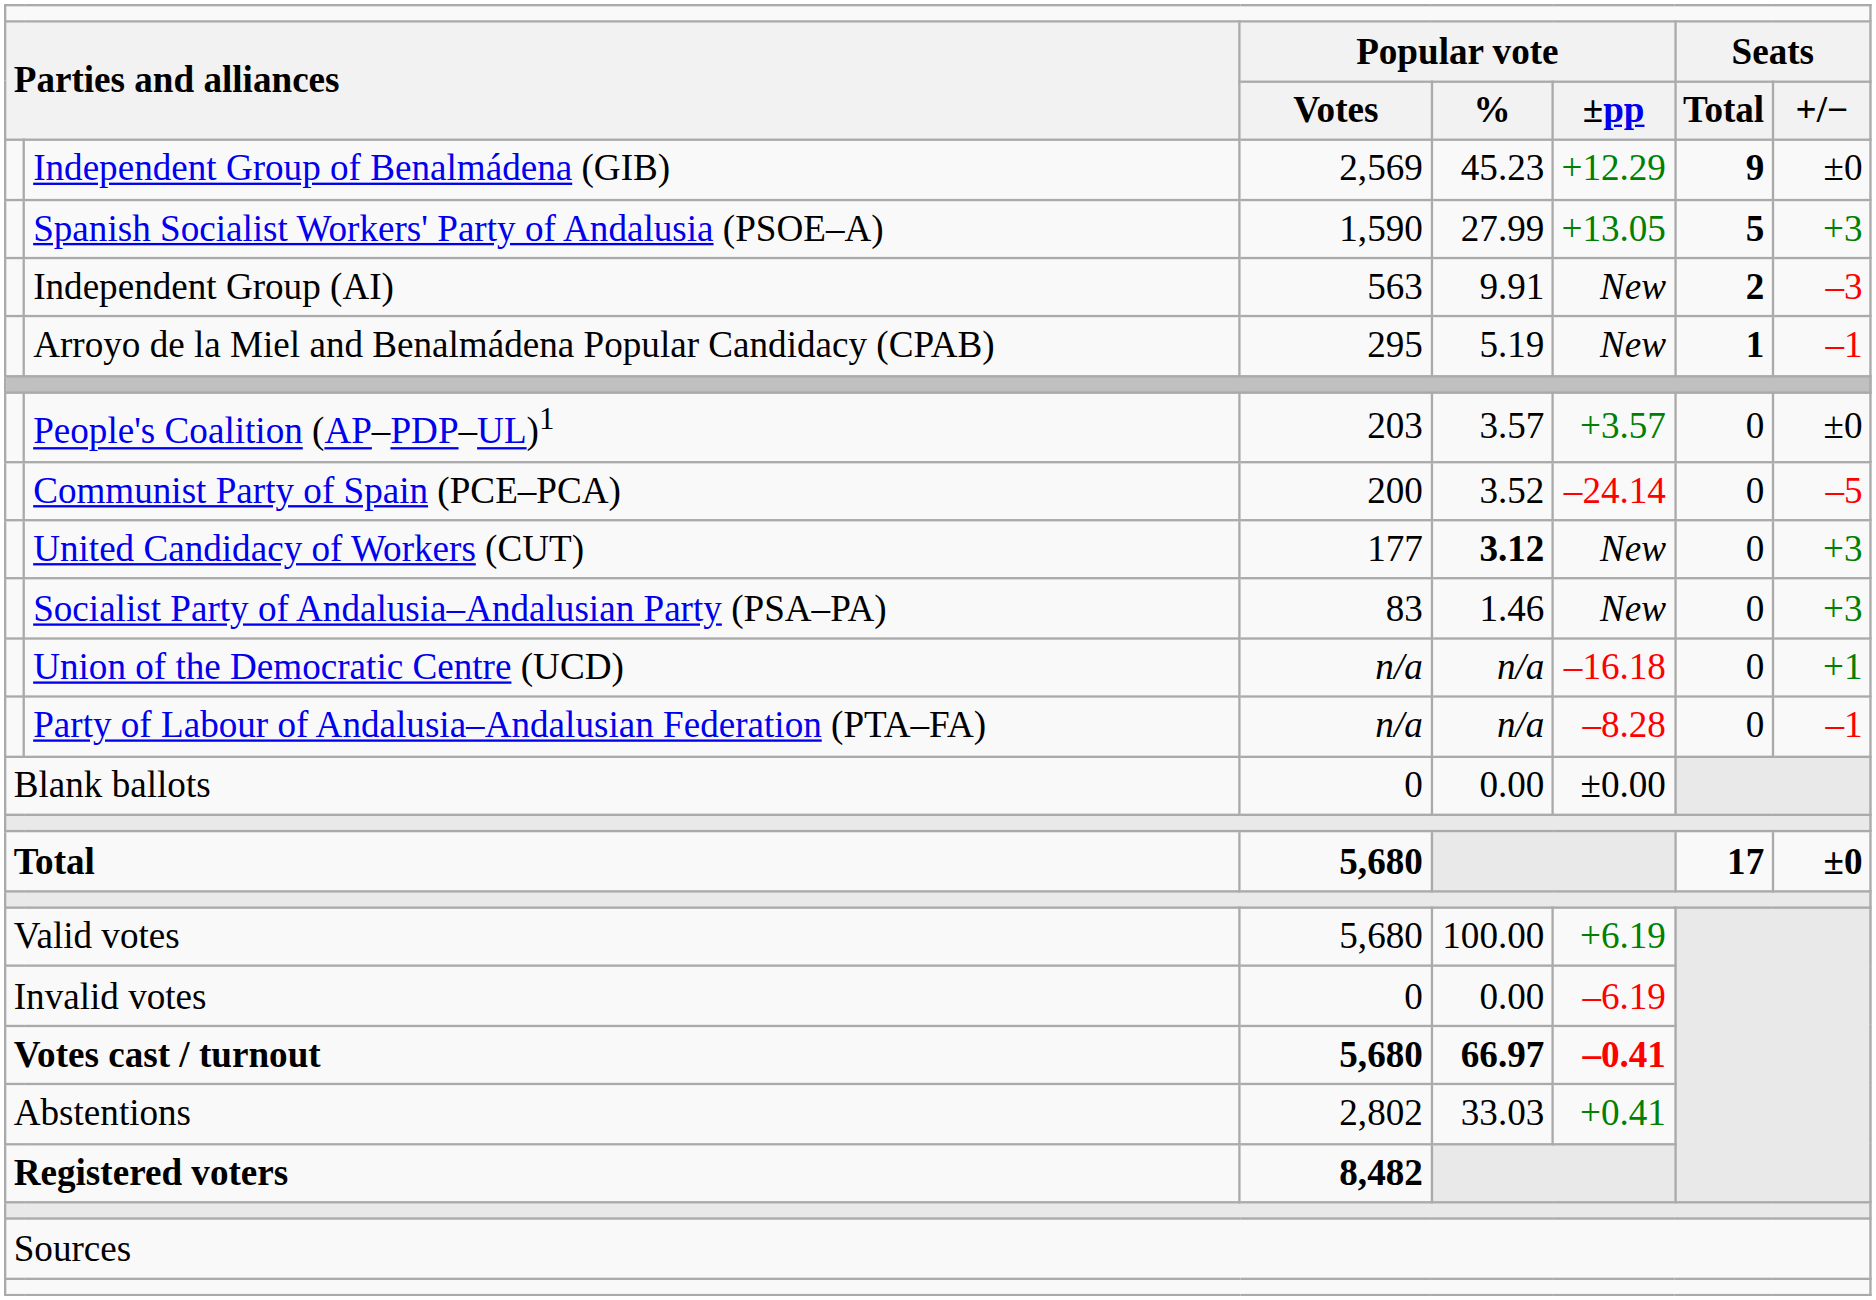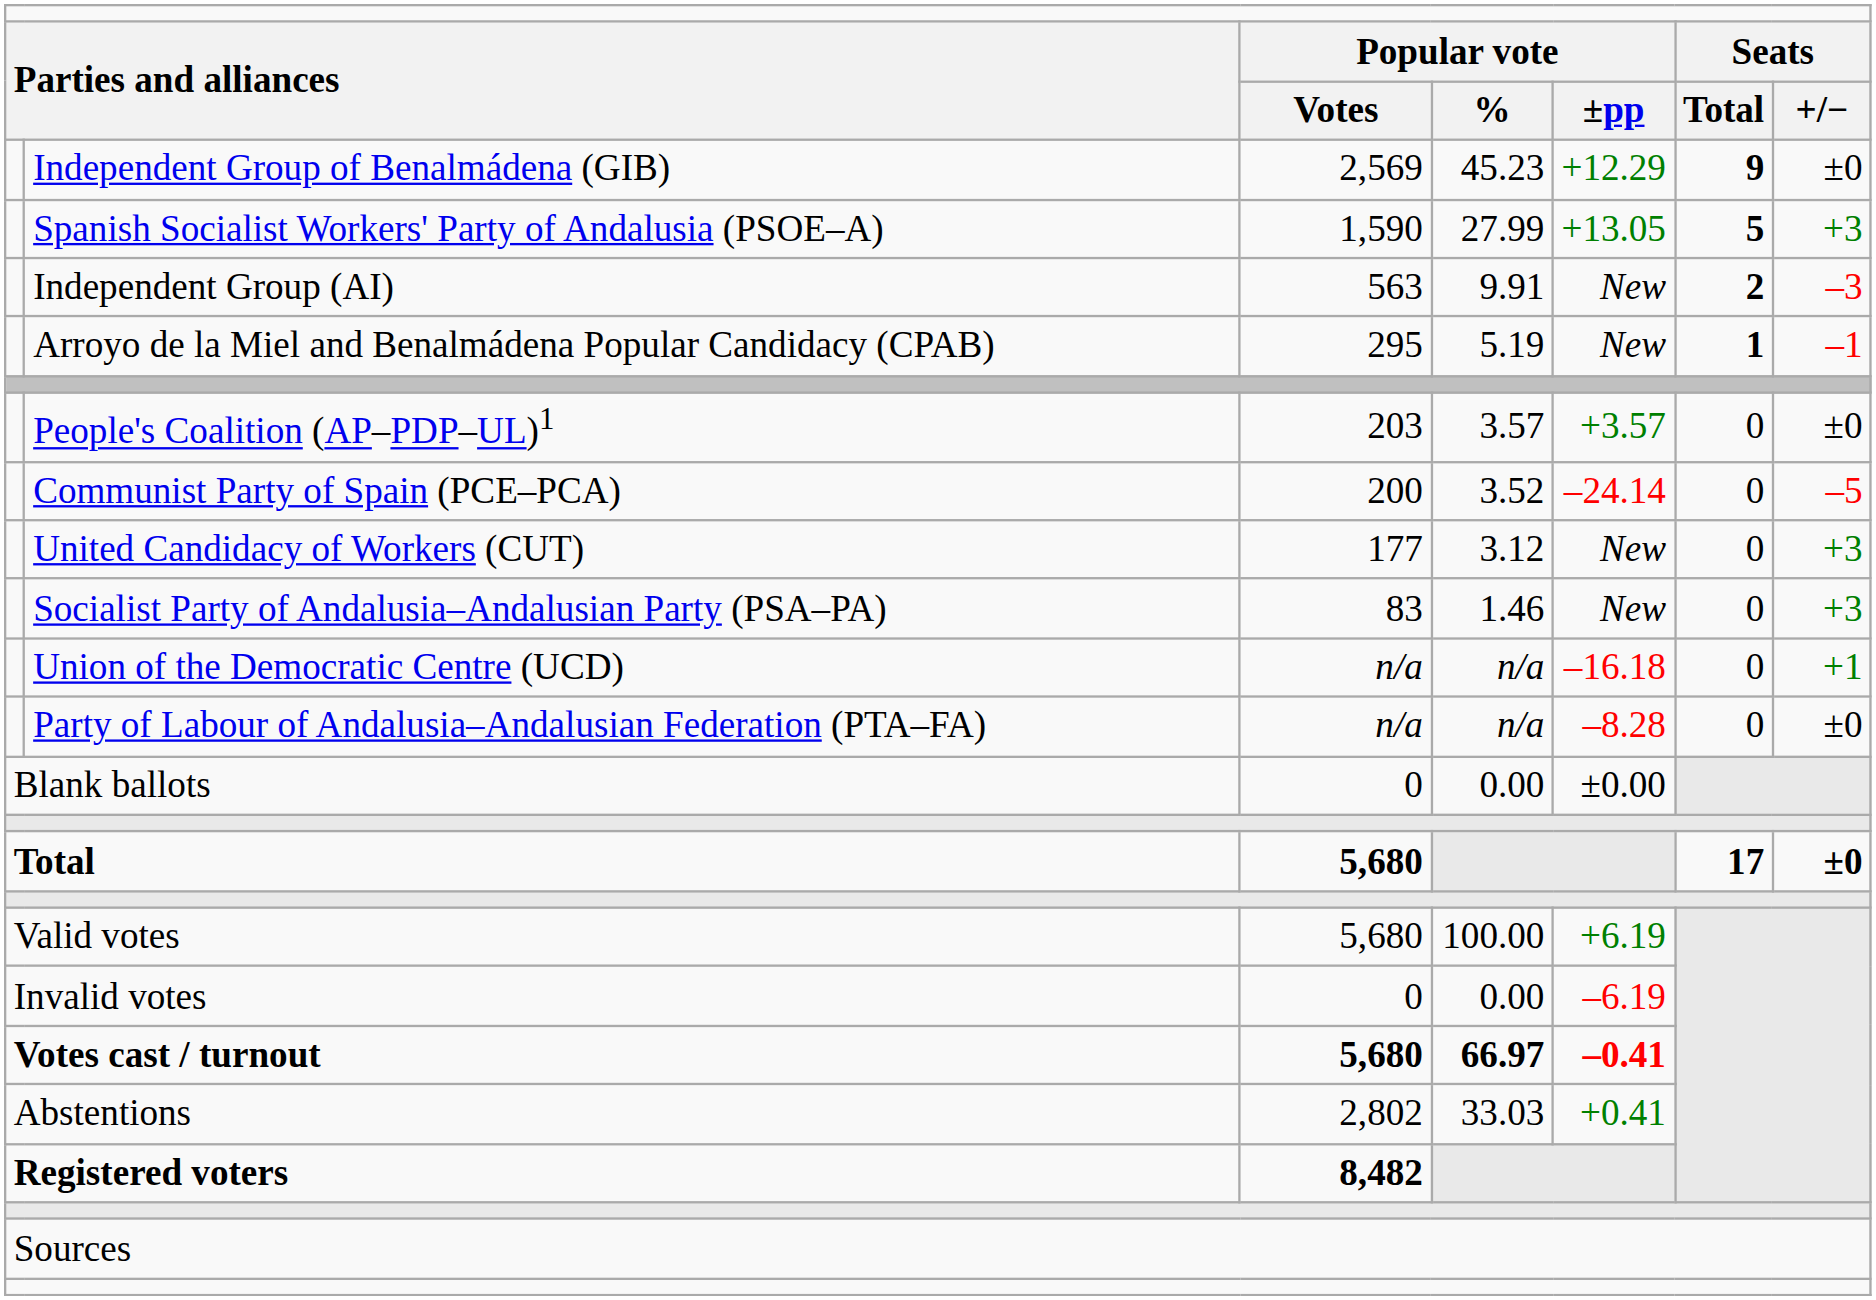(1512, 549) bold -> (1512, 549) normal
(1844, 725) –1 -> (1843, 725) ±0
